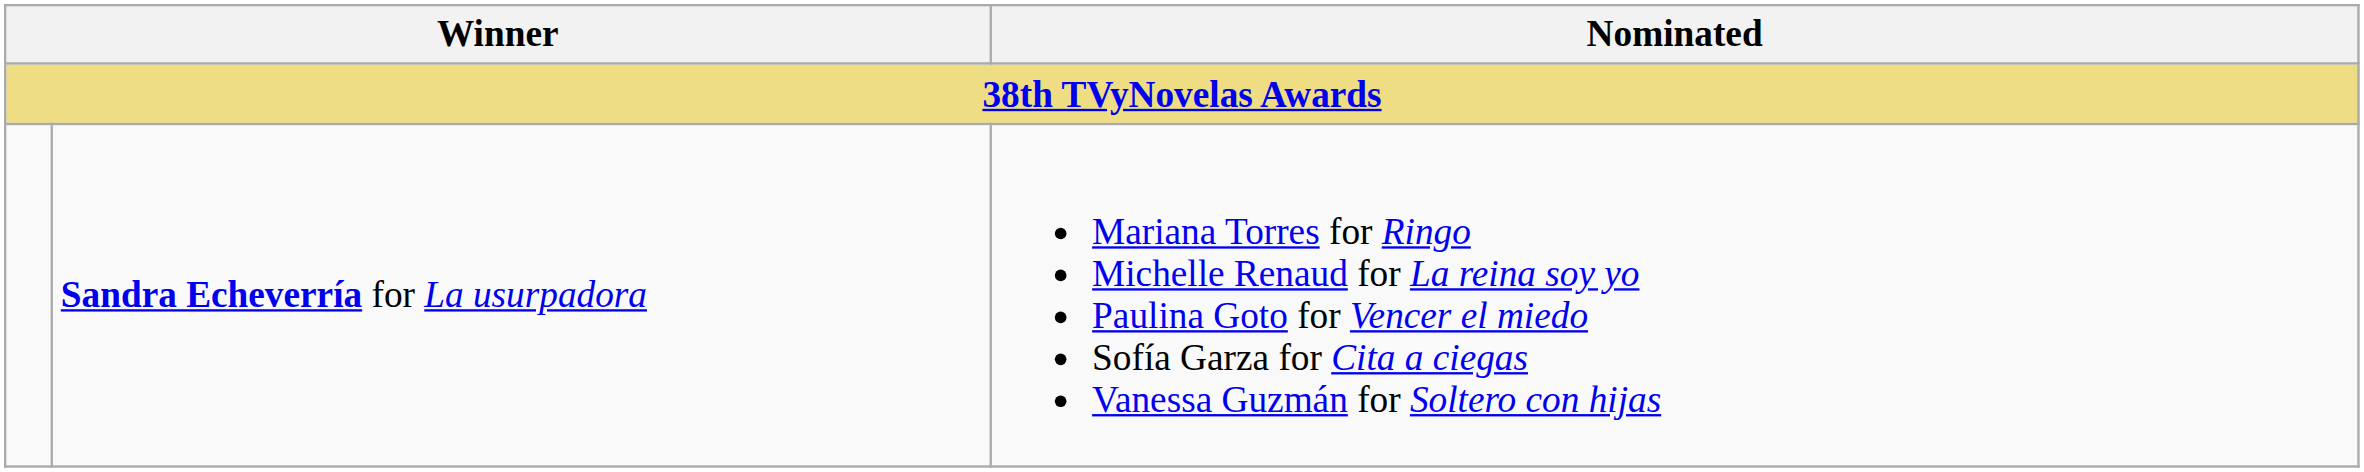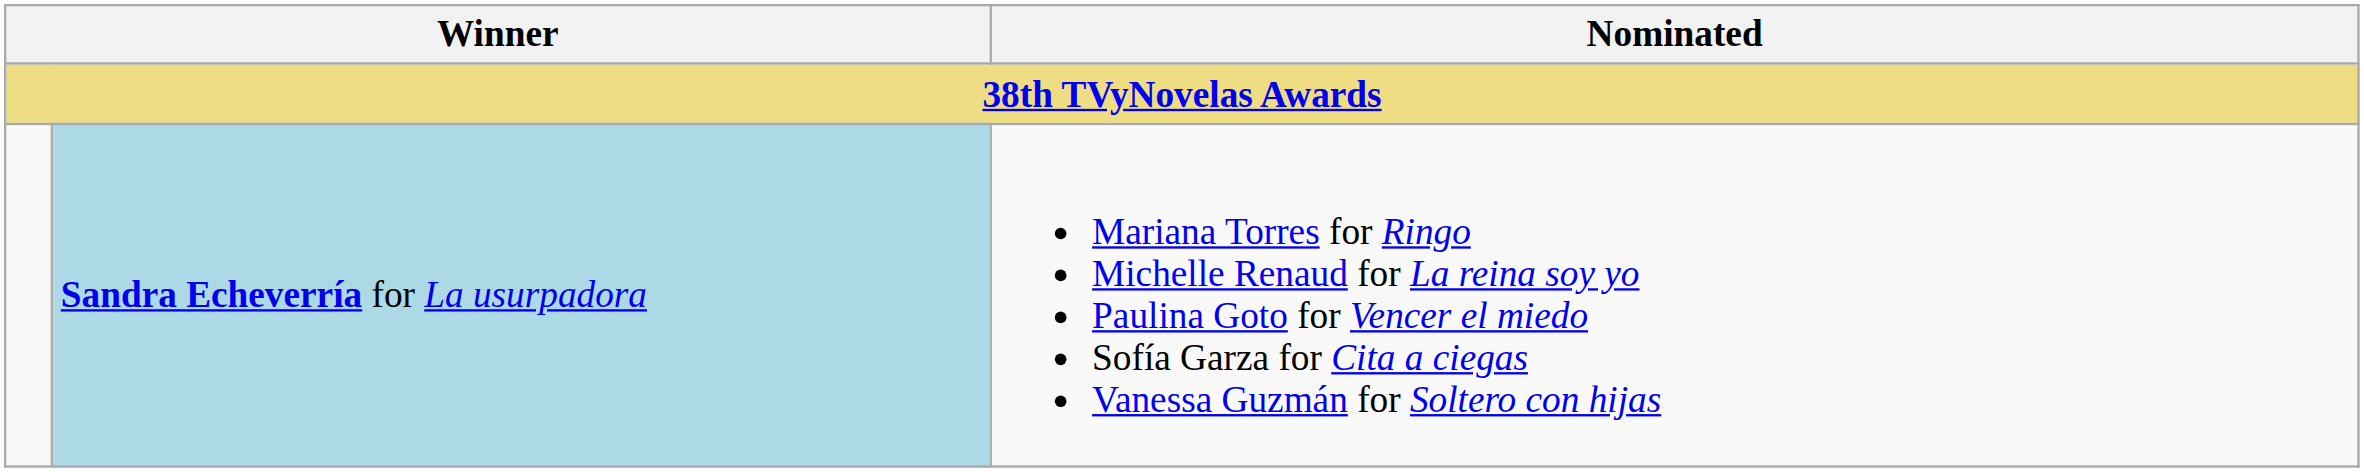(354, 294) no background -> (354, 294) lightblue background
